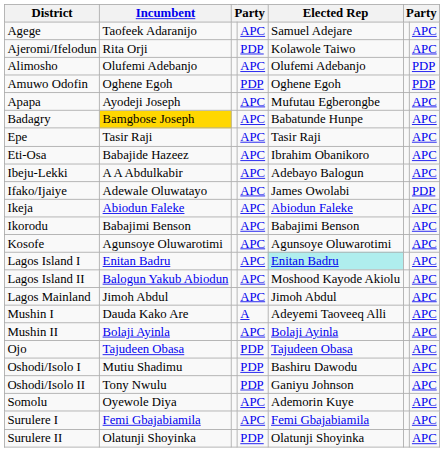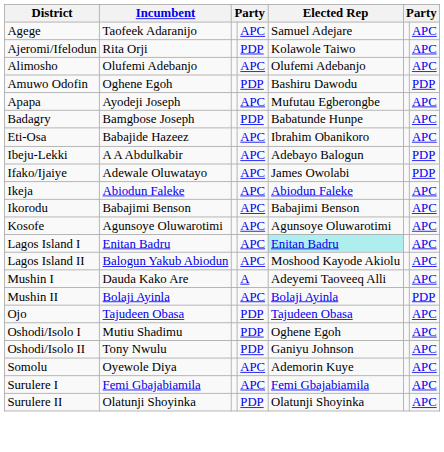(424, 66) PDP -> (424, 66) APC
(306, 84) Oghene Egoh -> (314, 84) Bashiru Dawodu
(148, 119) gold background -> (148, 119) no background
(253, 119) APC -> (252, 119) PDP
- row: (17, 137)
(424, 172) APC -> (424, 155) PDP
- row: (49, 296)
(424, 331) APC -> (424, 296) PDP
(314, 367) Bashiru Dawodu -> (306, 331) Oghene Egoh
